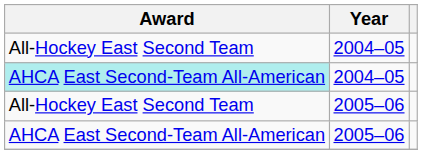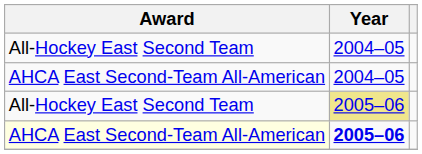(167, 76) paleturquoise background -> (167, 76) no background
(369, 105) no background -> (369, 105) khaki background
(167, 134) no background -> (167, 134) lightyellow background
(369, 134) normal -> (369, 134) bold
